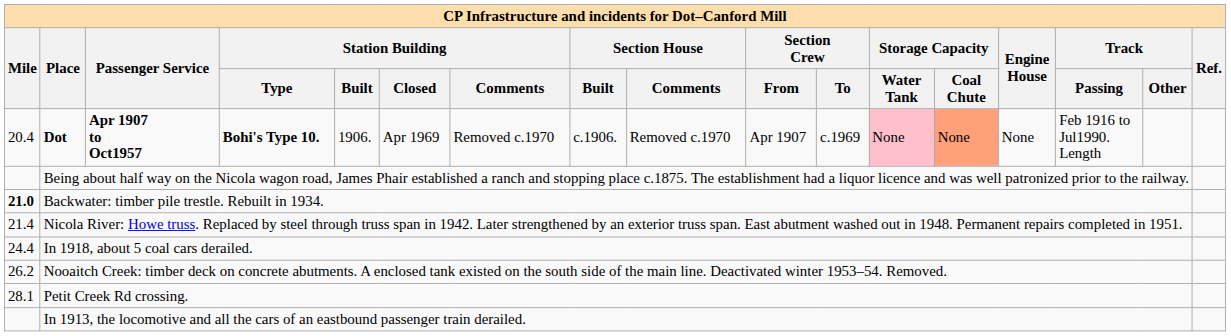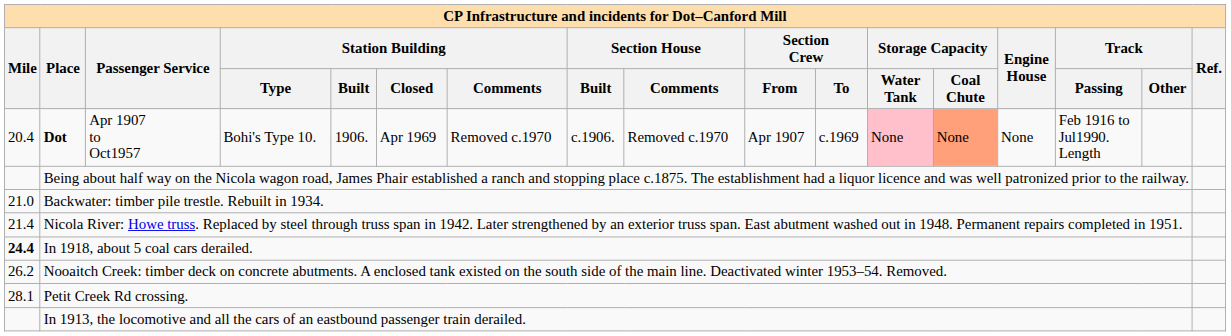(118, 137) bold -> (117, 137) normal
(271, 137) bold -> (270, 137) normal
(21, 201) bold -> (21, 201) normal
(21, 248) normal -> (21, 248) bold
